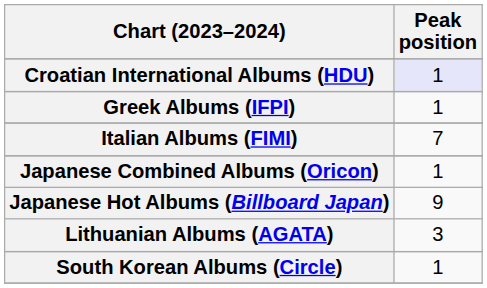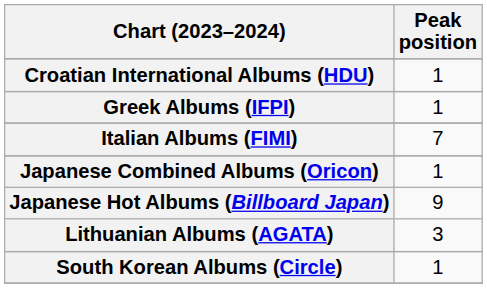(438, 75) lavender background -> (438, 75) no background
